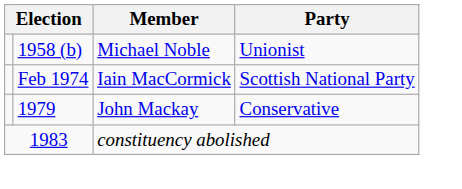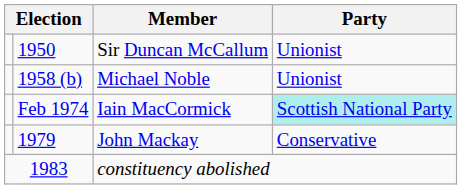+ row: (183, 49)
(327, 79) no background -> (364, 109) paleturquoise background
